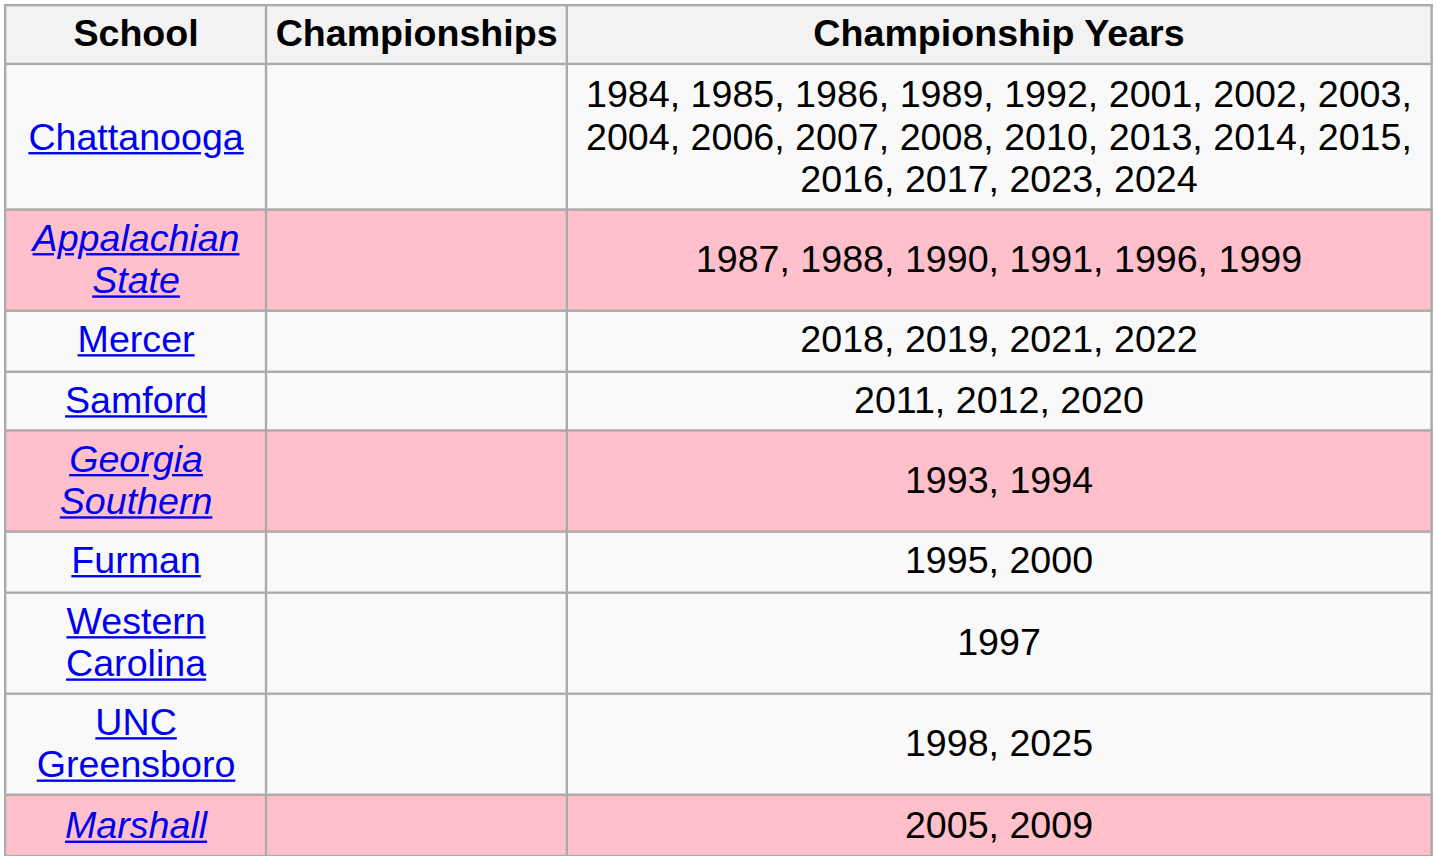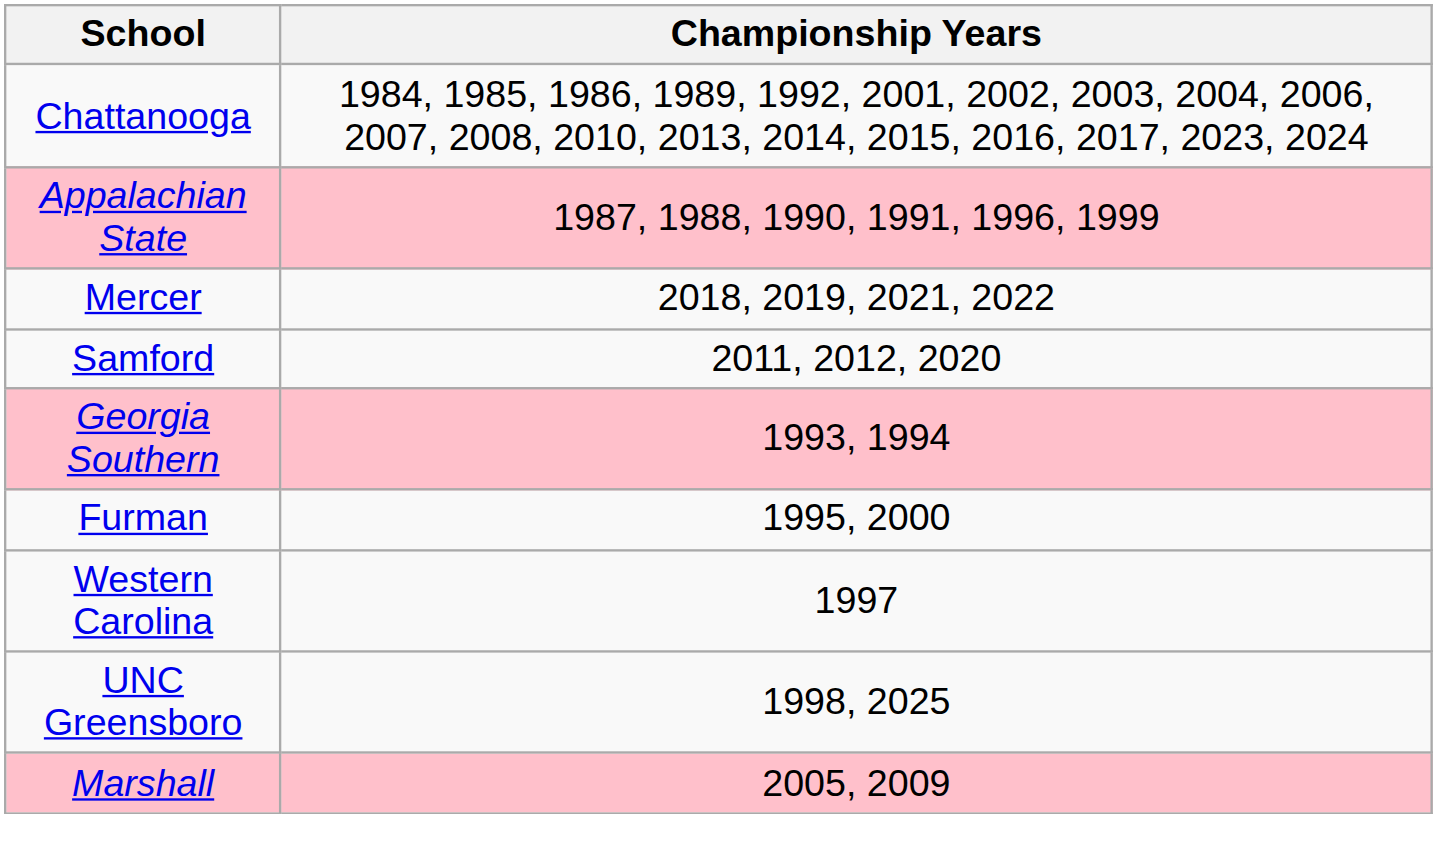- column: (417, 34)
